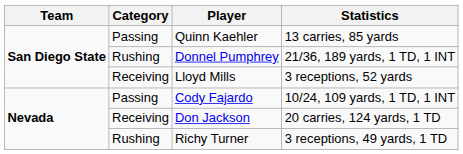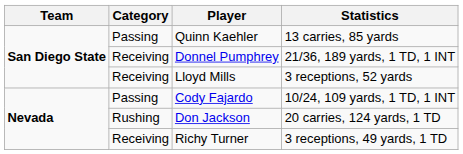(136, 56) Rushing -> (140, 56) Receiving
(140, 118) Receiving -> (136, 118) Rushing
(136, 139) Rushing -> (140, 139) Receiving
